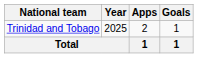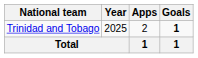(176, 28) normal -> (176, 28) bold
